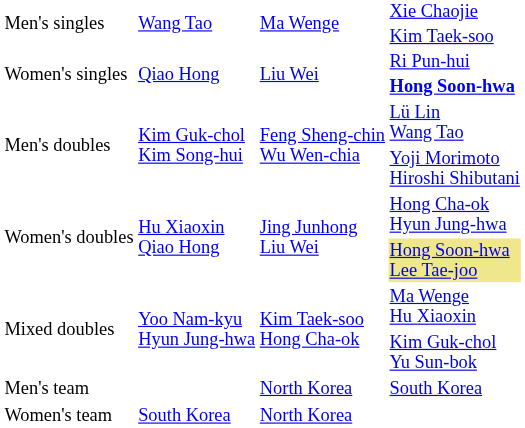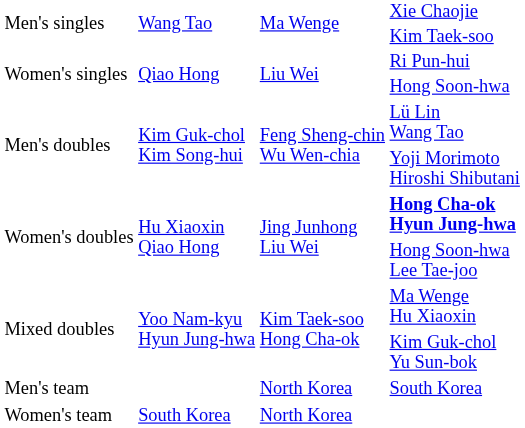(452, 86) bold -> (450, 86) normal
(448, 214) normal -> (453, 214) bold
(450, 260) khaki background -> (450, 260) no background
